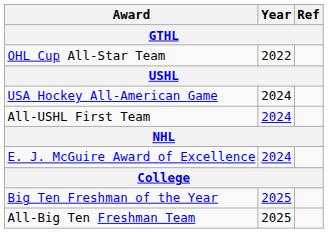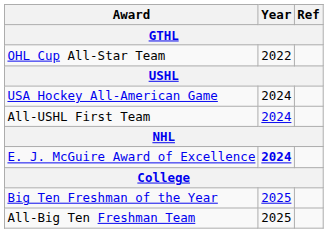(276, 157) normal -> (276, 157) bold
